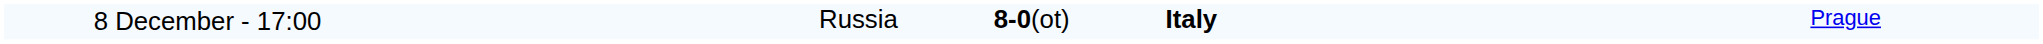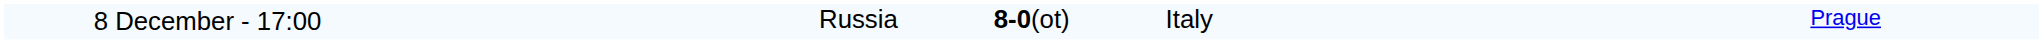(1191, 19) bold -> (1189, 19) normal
